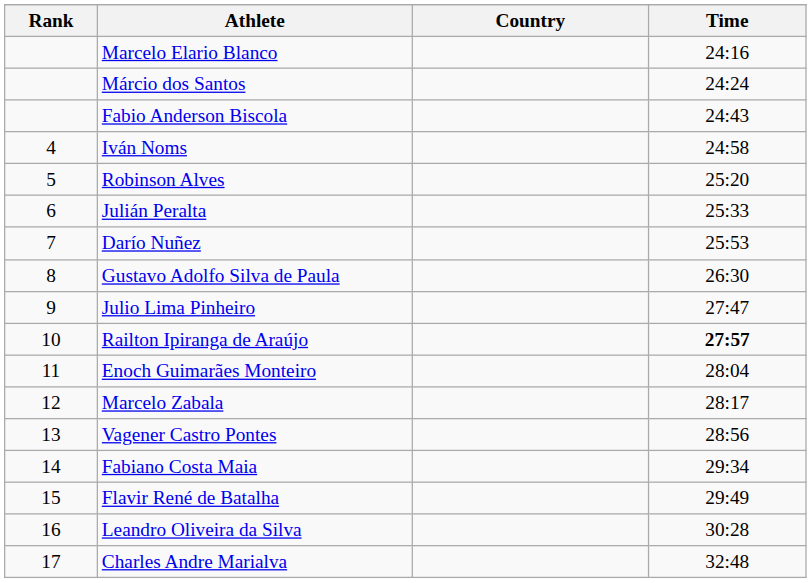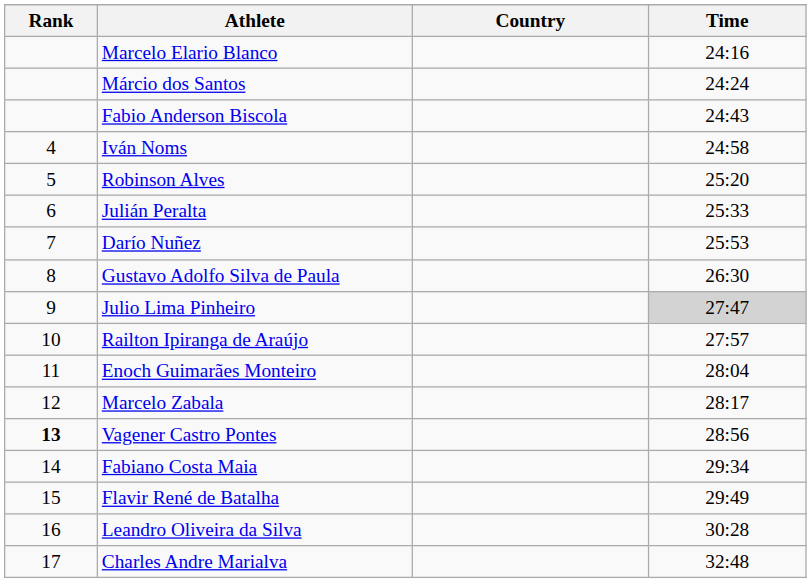(727, 307) no background -> (727, 307) lightgrey background
(727, 338) bold -> (727, 338) normal
(51, 434) normal -> (51, 434) bold
